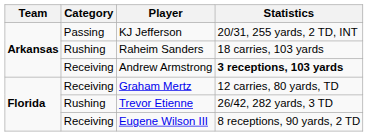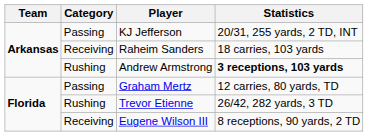(85, 49) Rushing -> (89, 49) Receiving
(89, 67) Receiving -> (85, 67) Rushing
(89, 85) Receiving -> (84, 85) Passing
